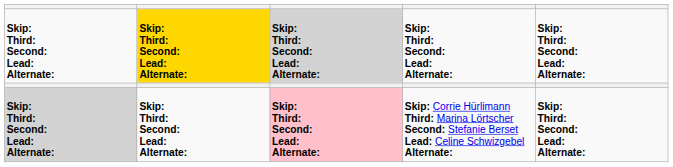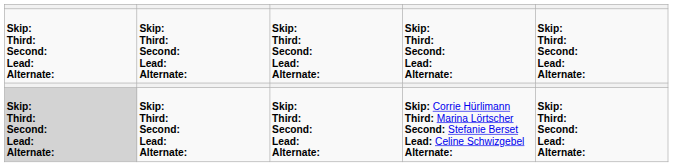(163, 51) gold background -> (163, 51) no background
(296, 51) lightgrey background -> (296, 51) no background
(296, 130) pink background -> (296, 130) no background
